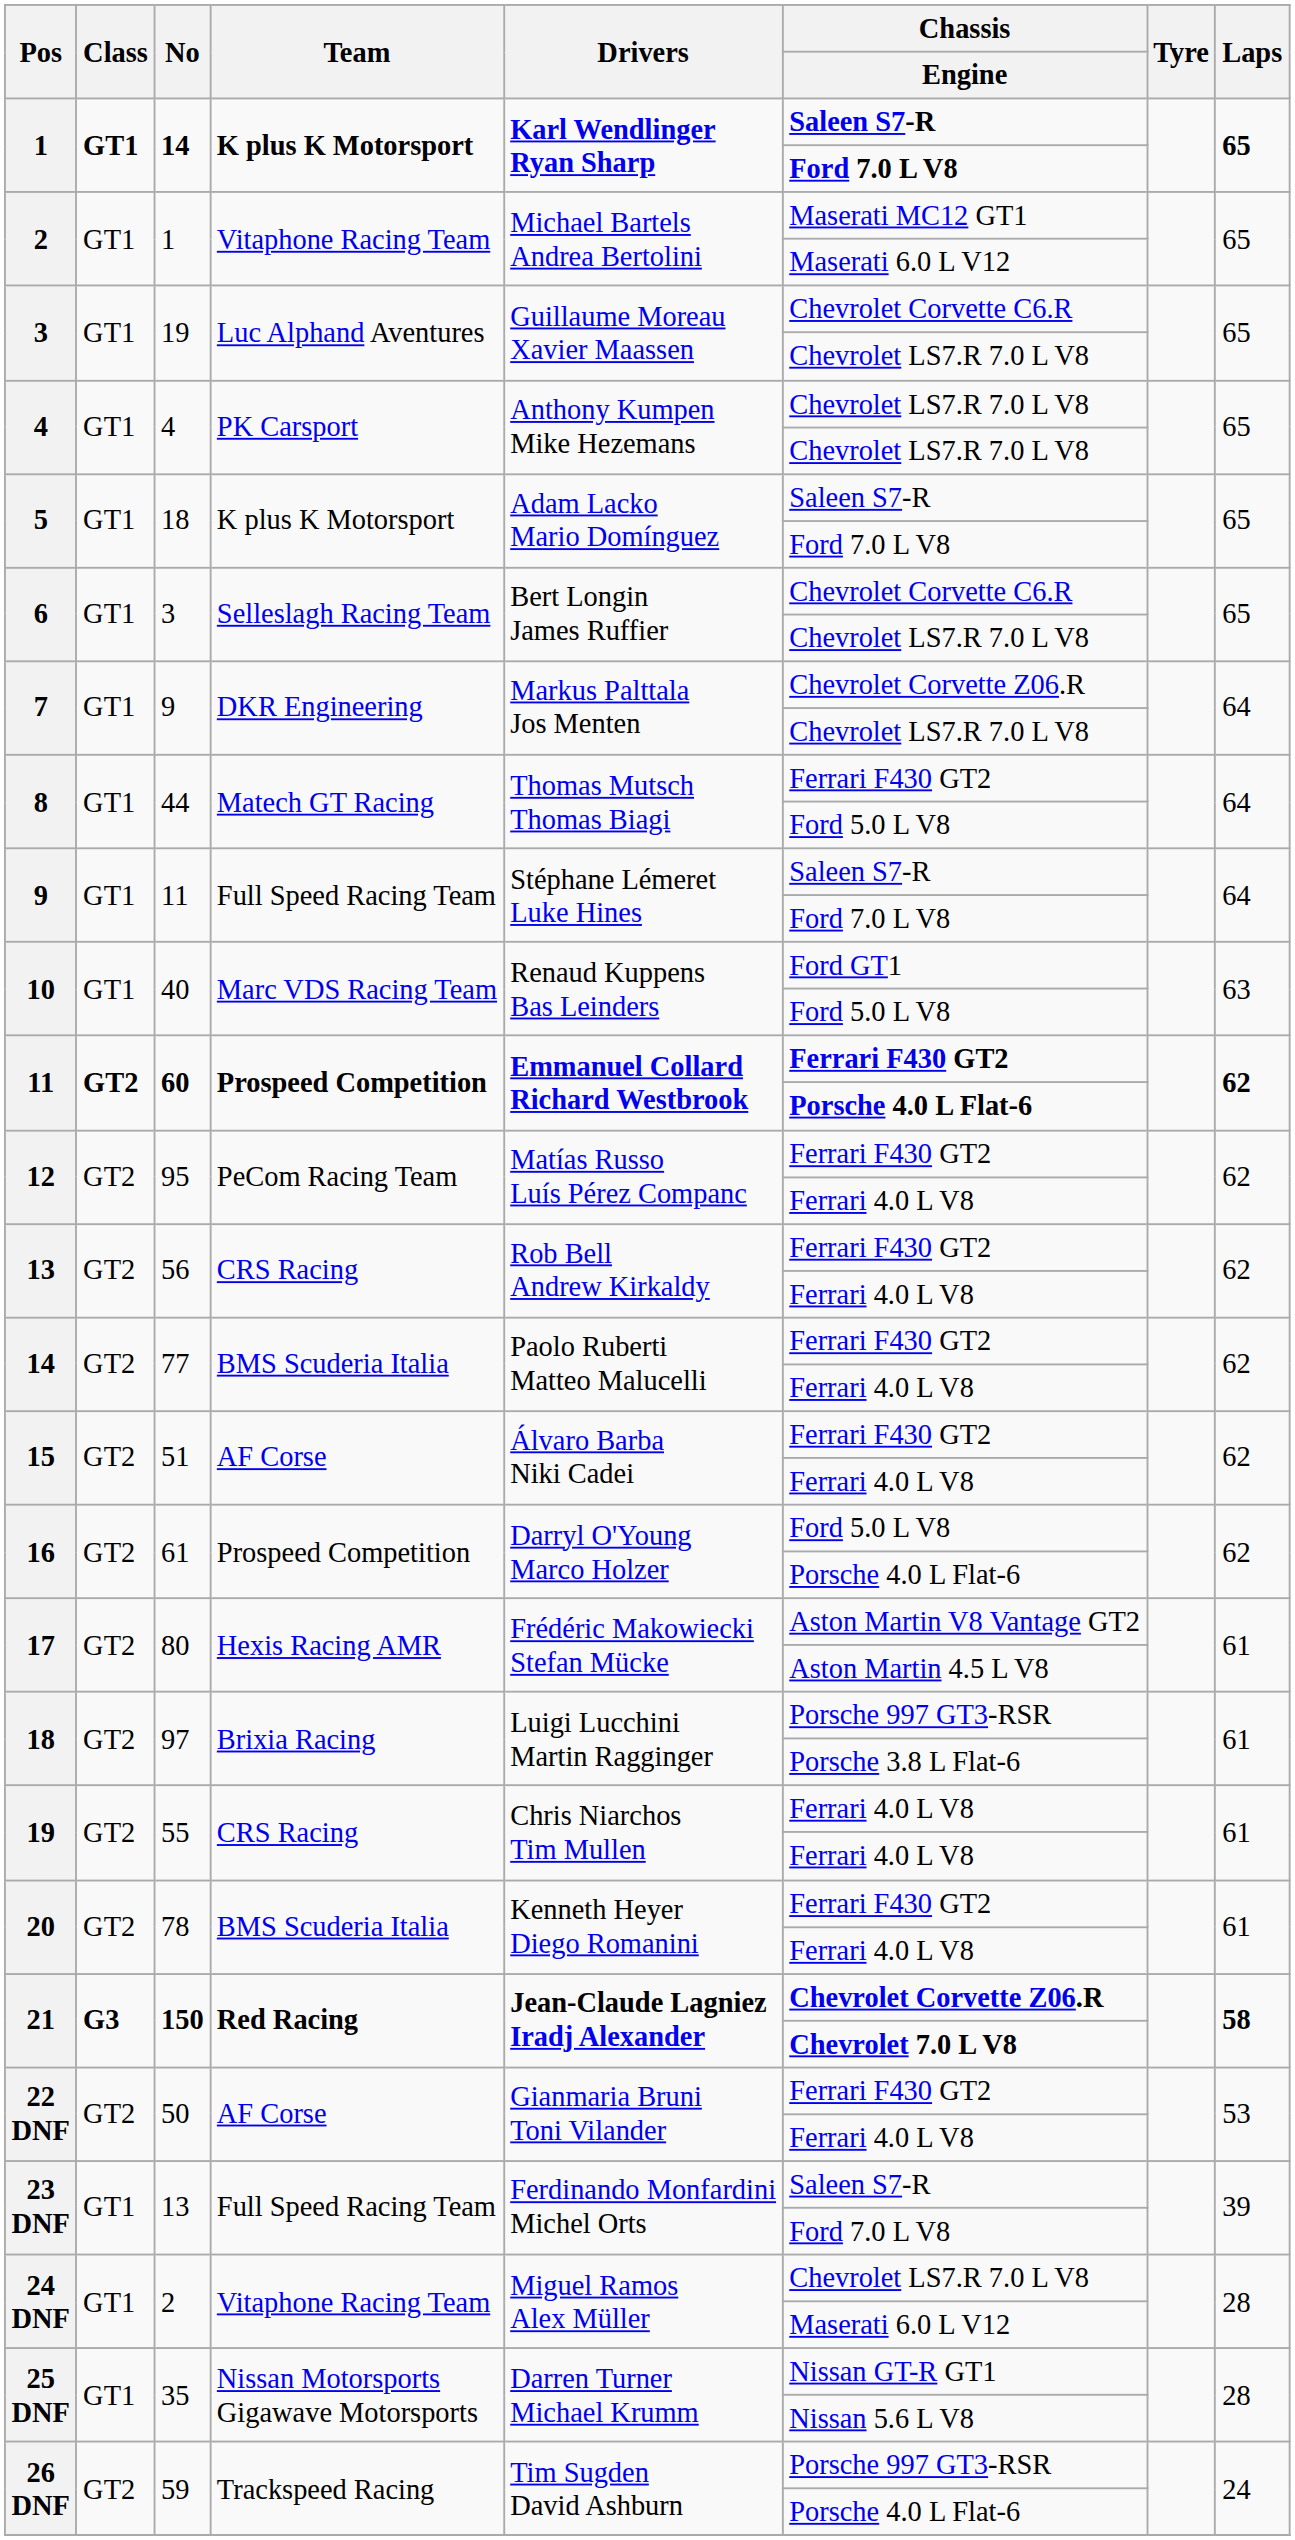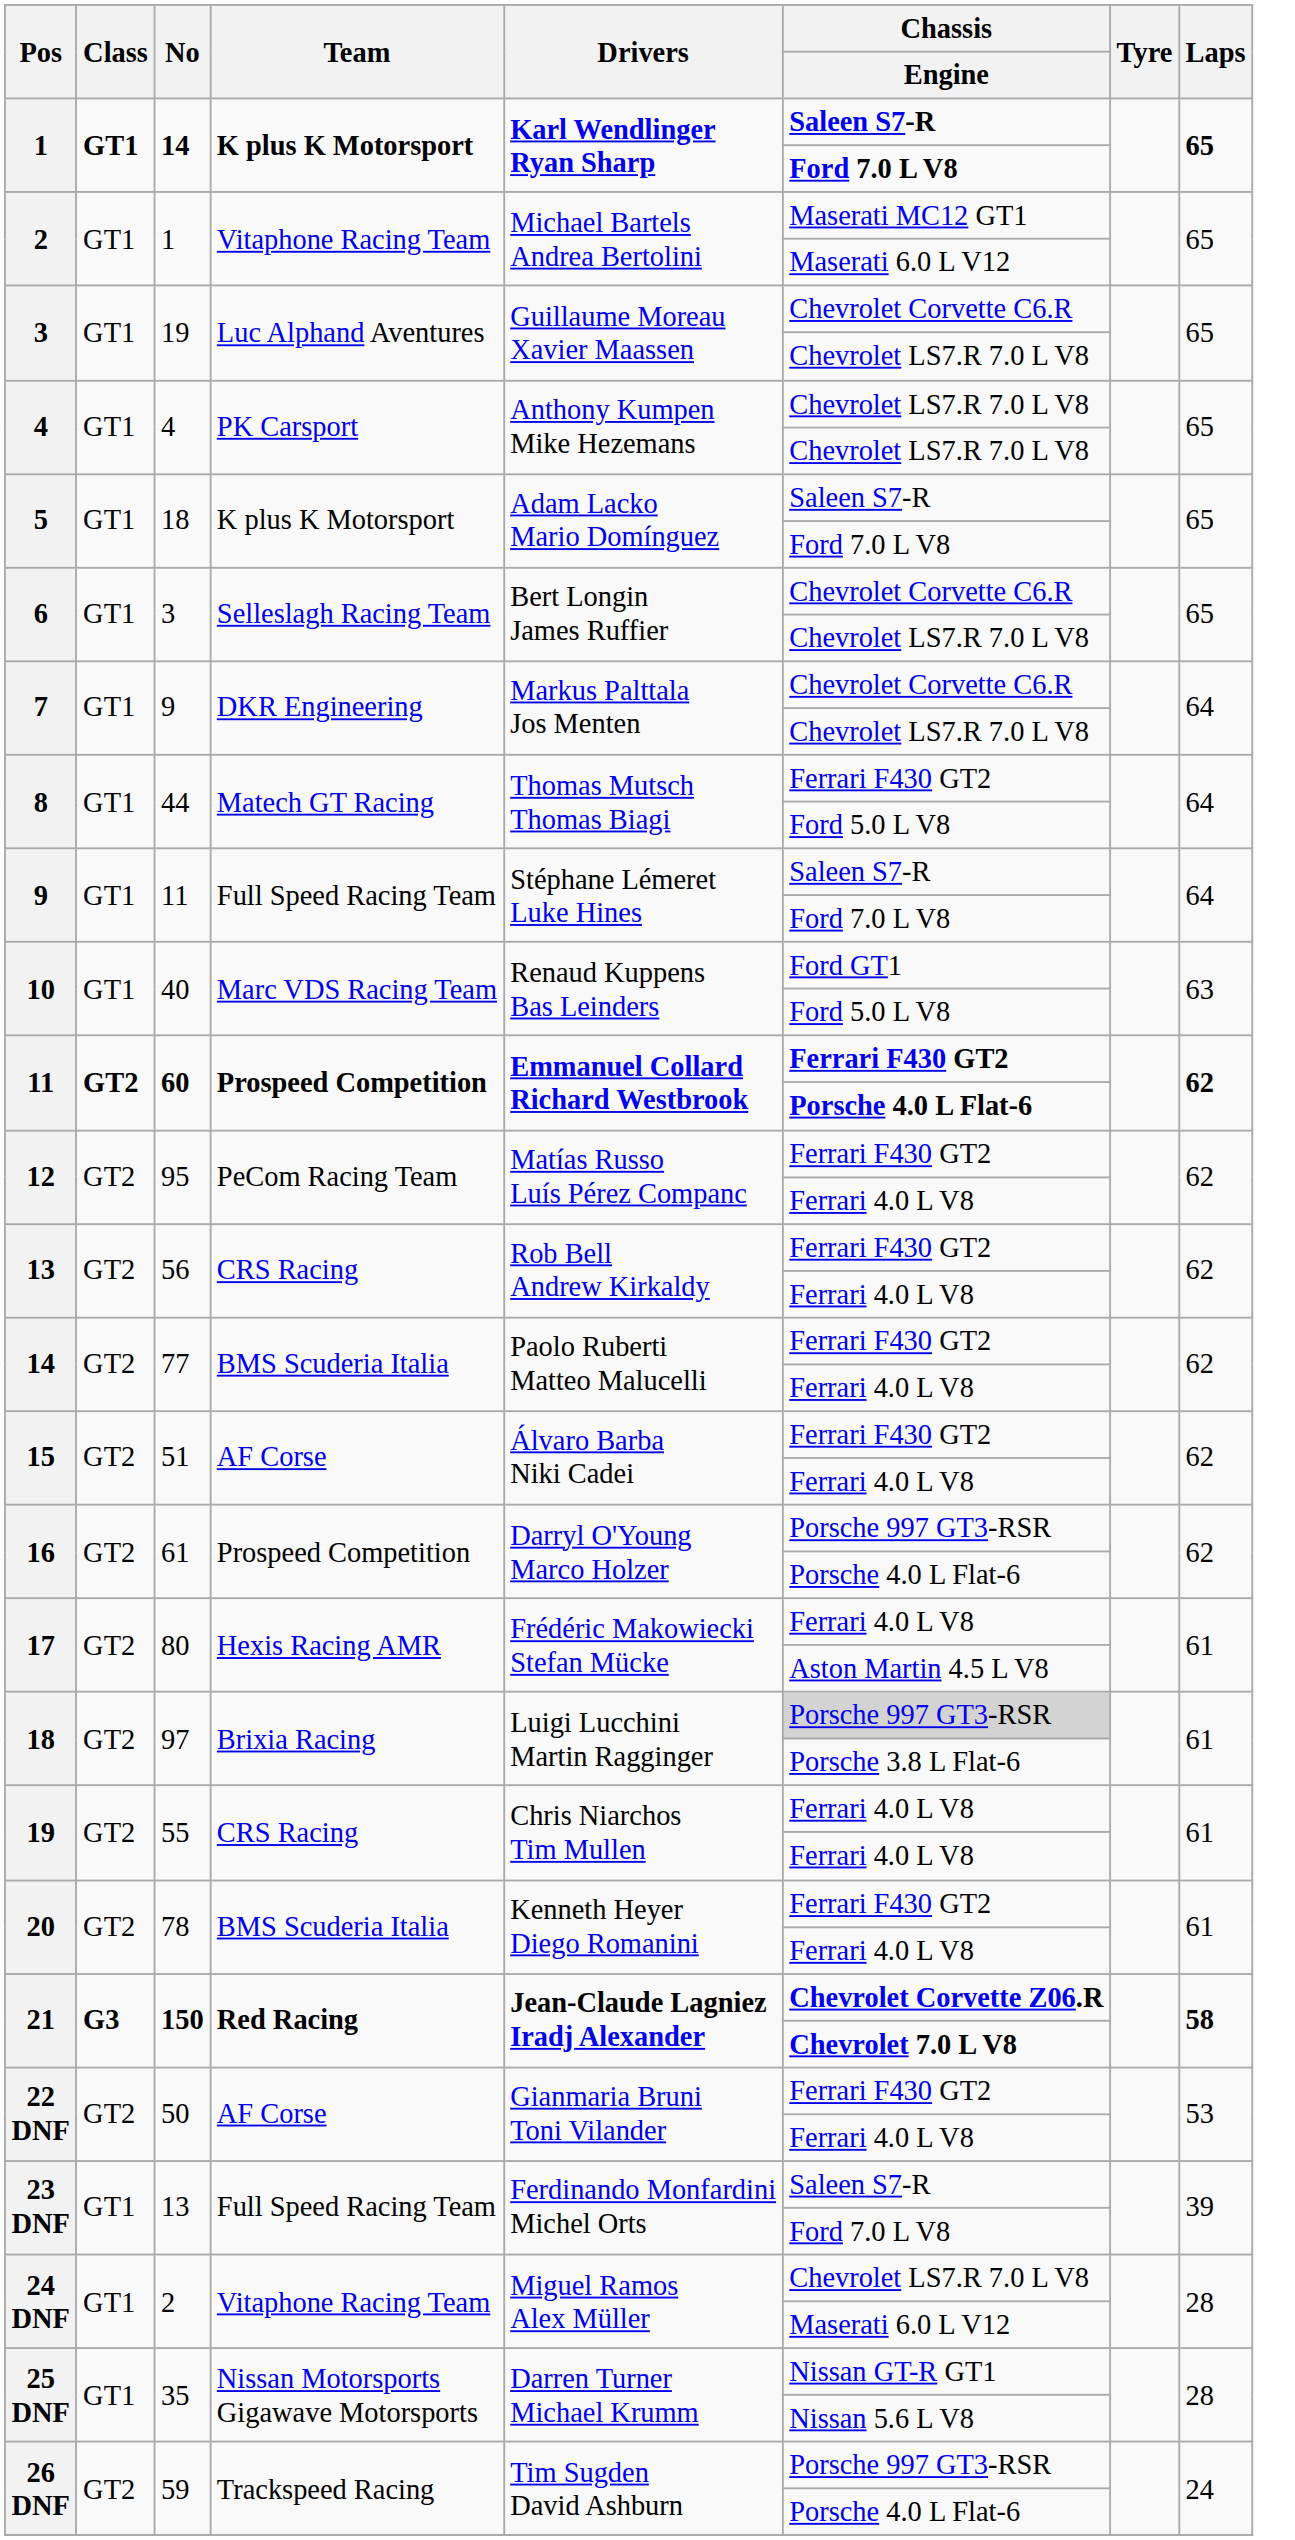(937, 684) Chevrolet Corvette Z06.R -> (931, 684) Chevrolet Corvette C6.R
(870, 1527) Ford 5.0 L V8 -> (920, 1527) Porsche 997 GT3-RSR
(965, 1621) Aston Martin V8 Vantage GT2 -> (882, 1621) Ferrari 4.0 L V8
(920, 1715) no background -> (920, 1715) lightgrey background
